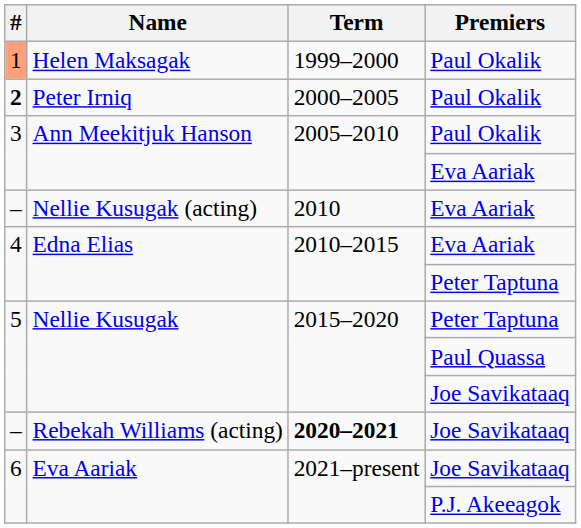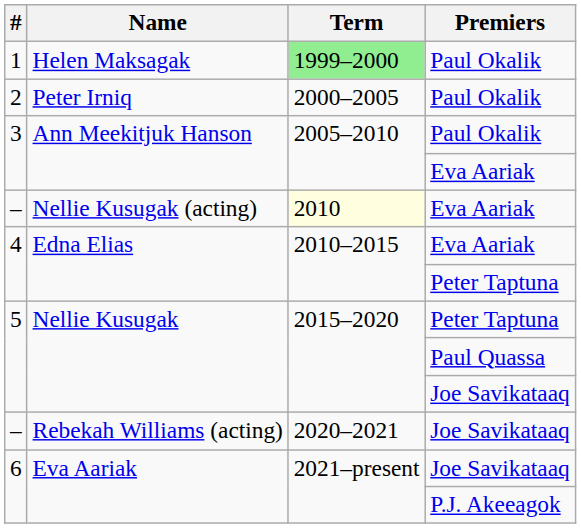(16, 60) lightsalmon background -> (16, 60) no background
(346, 60) no background -> (346, 60) lightgreen background
(16, 97) bold -> (16, 97) normal
(317, 208) no background -> (317, 208) lightyellow background
(346, 430) bold -> (346, 430) normal
